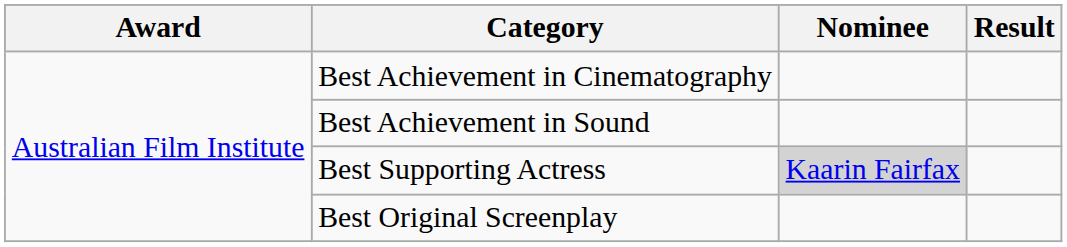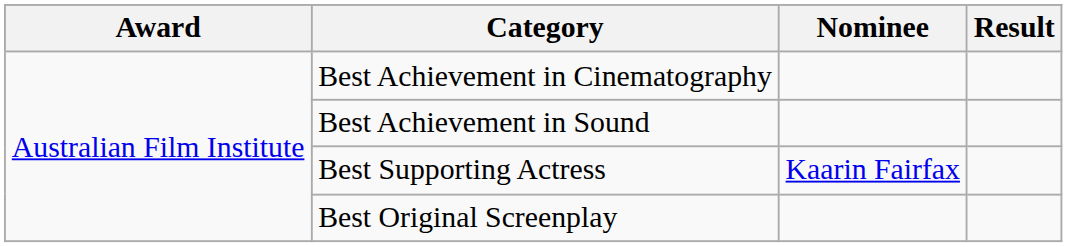(873, 169) lightgrey background -> (873, 169) no background
